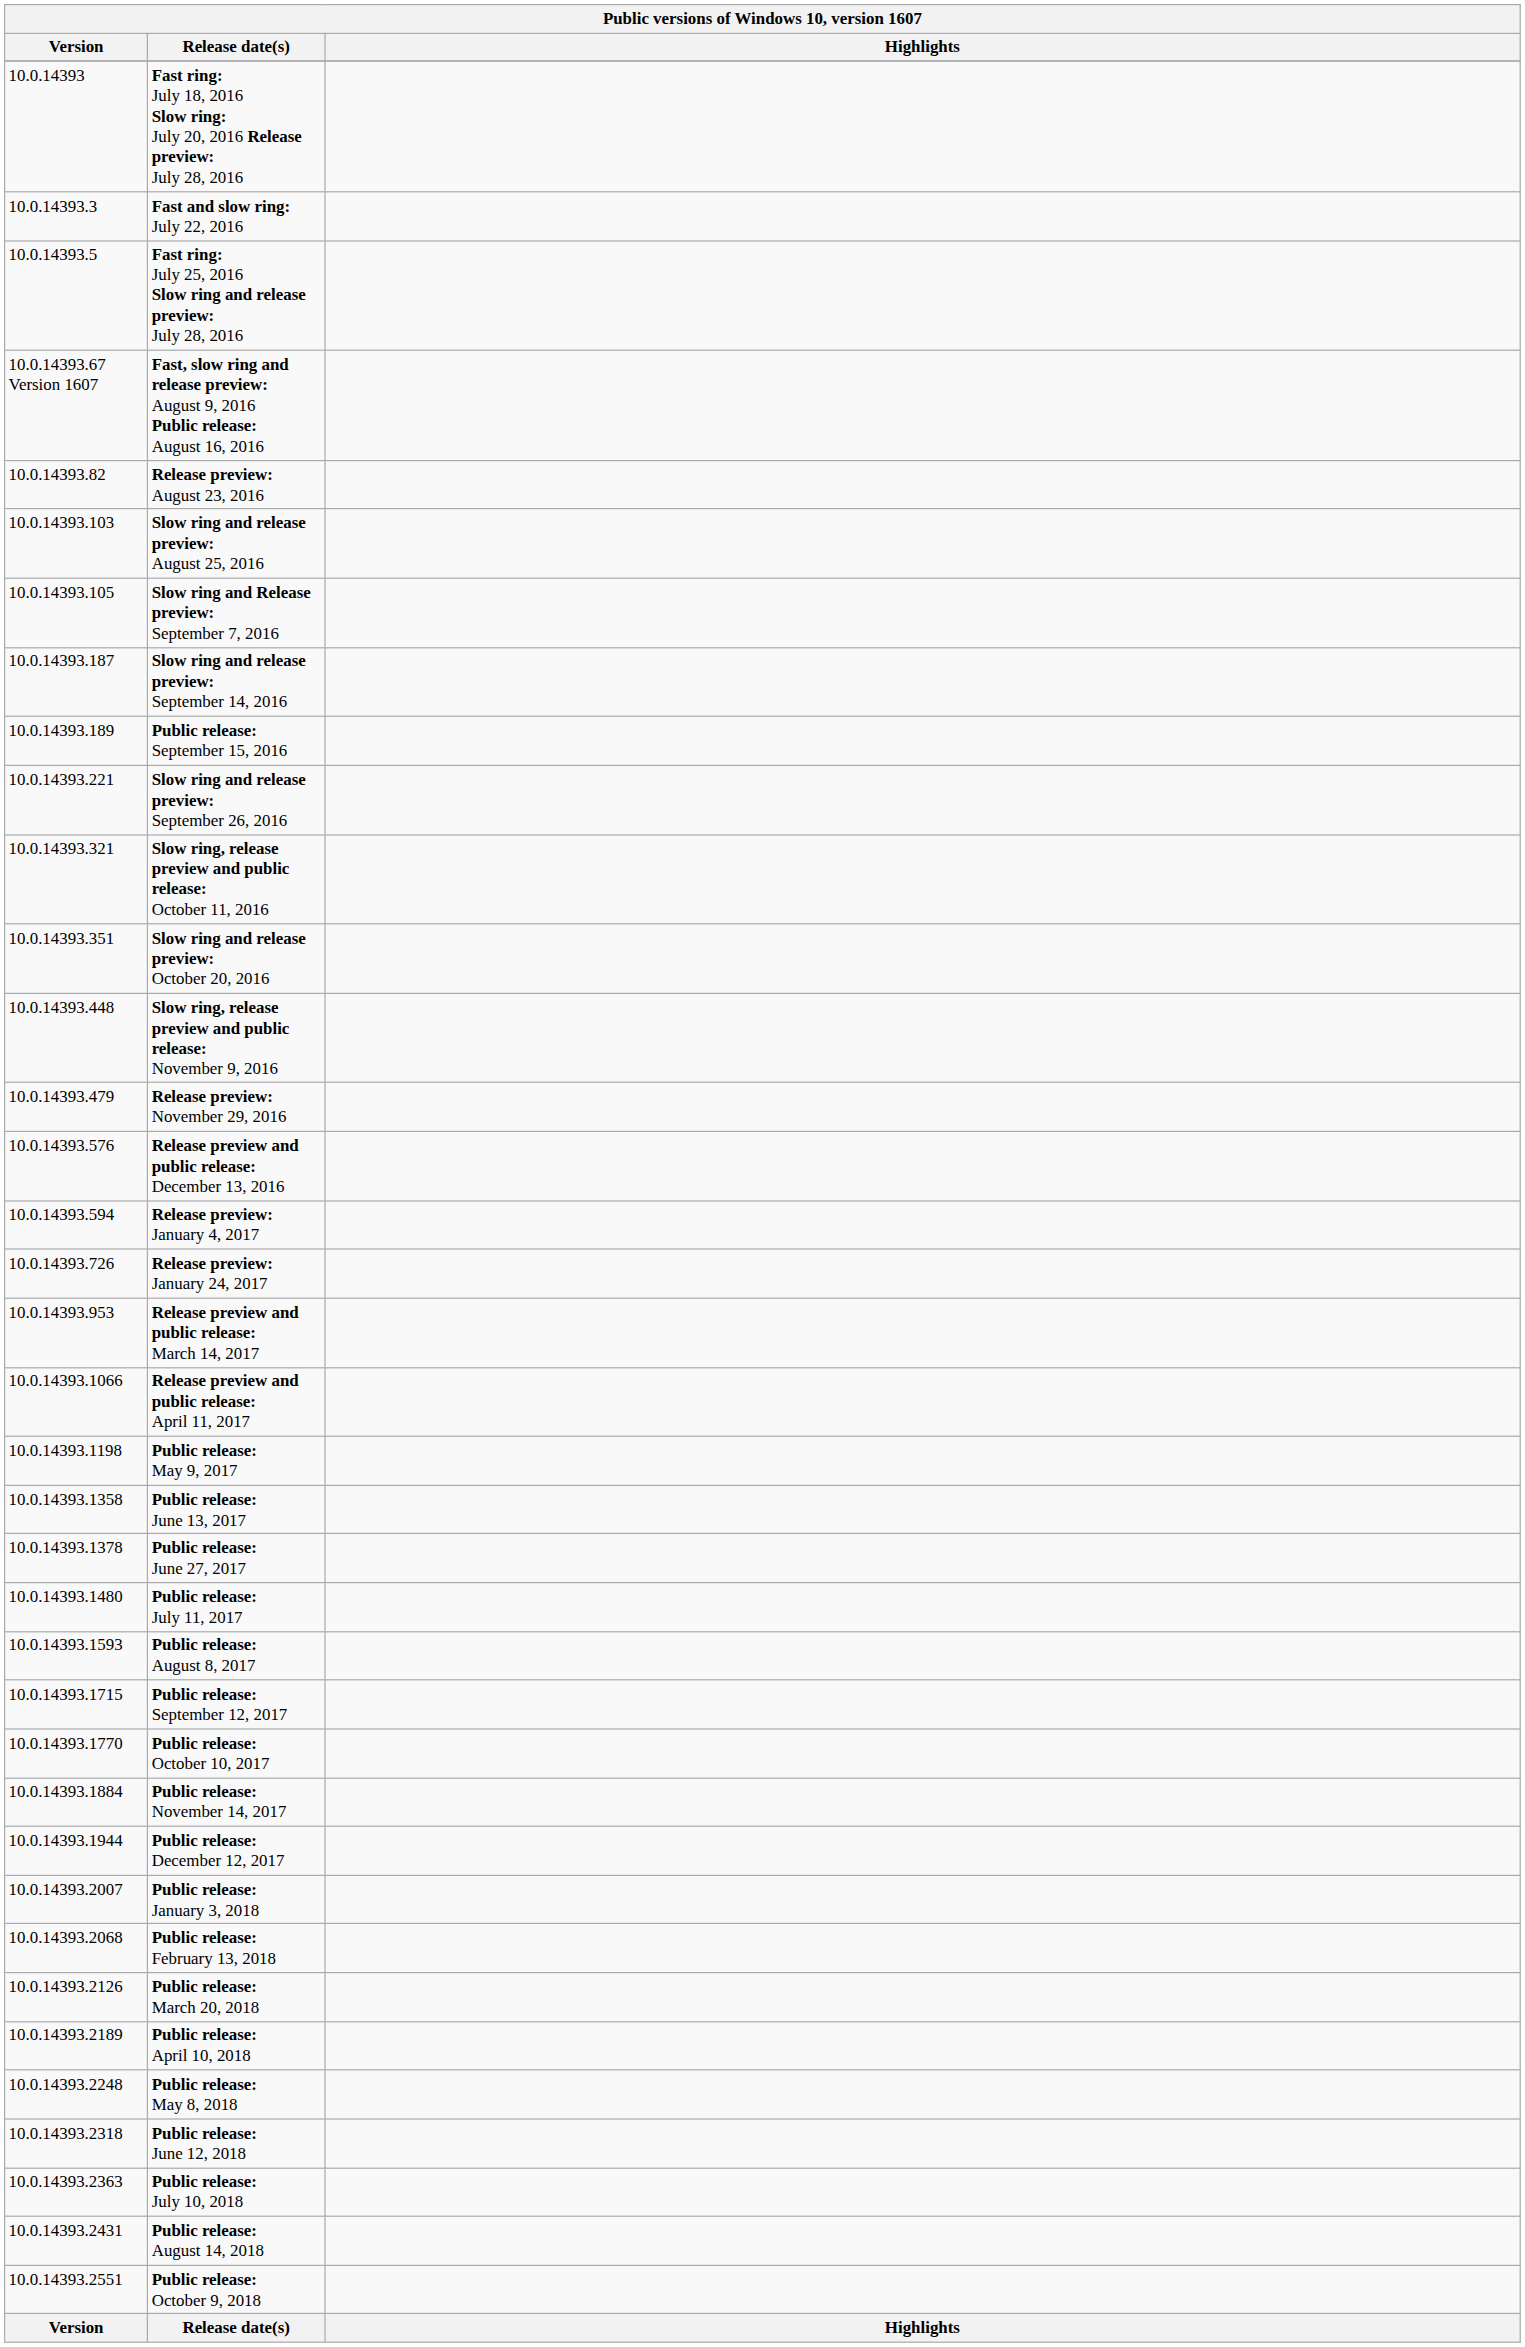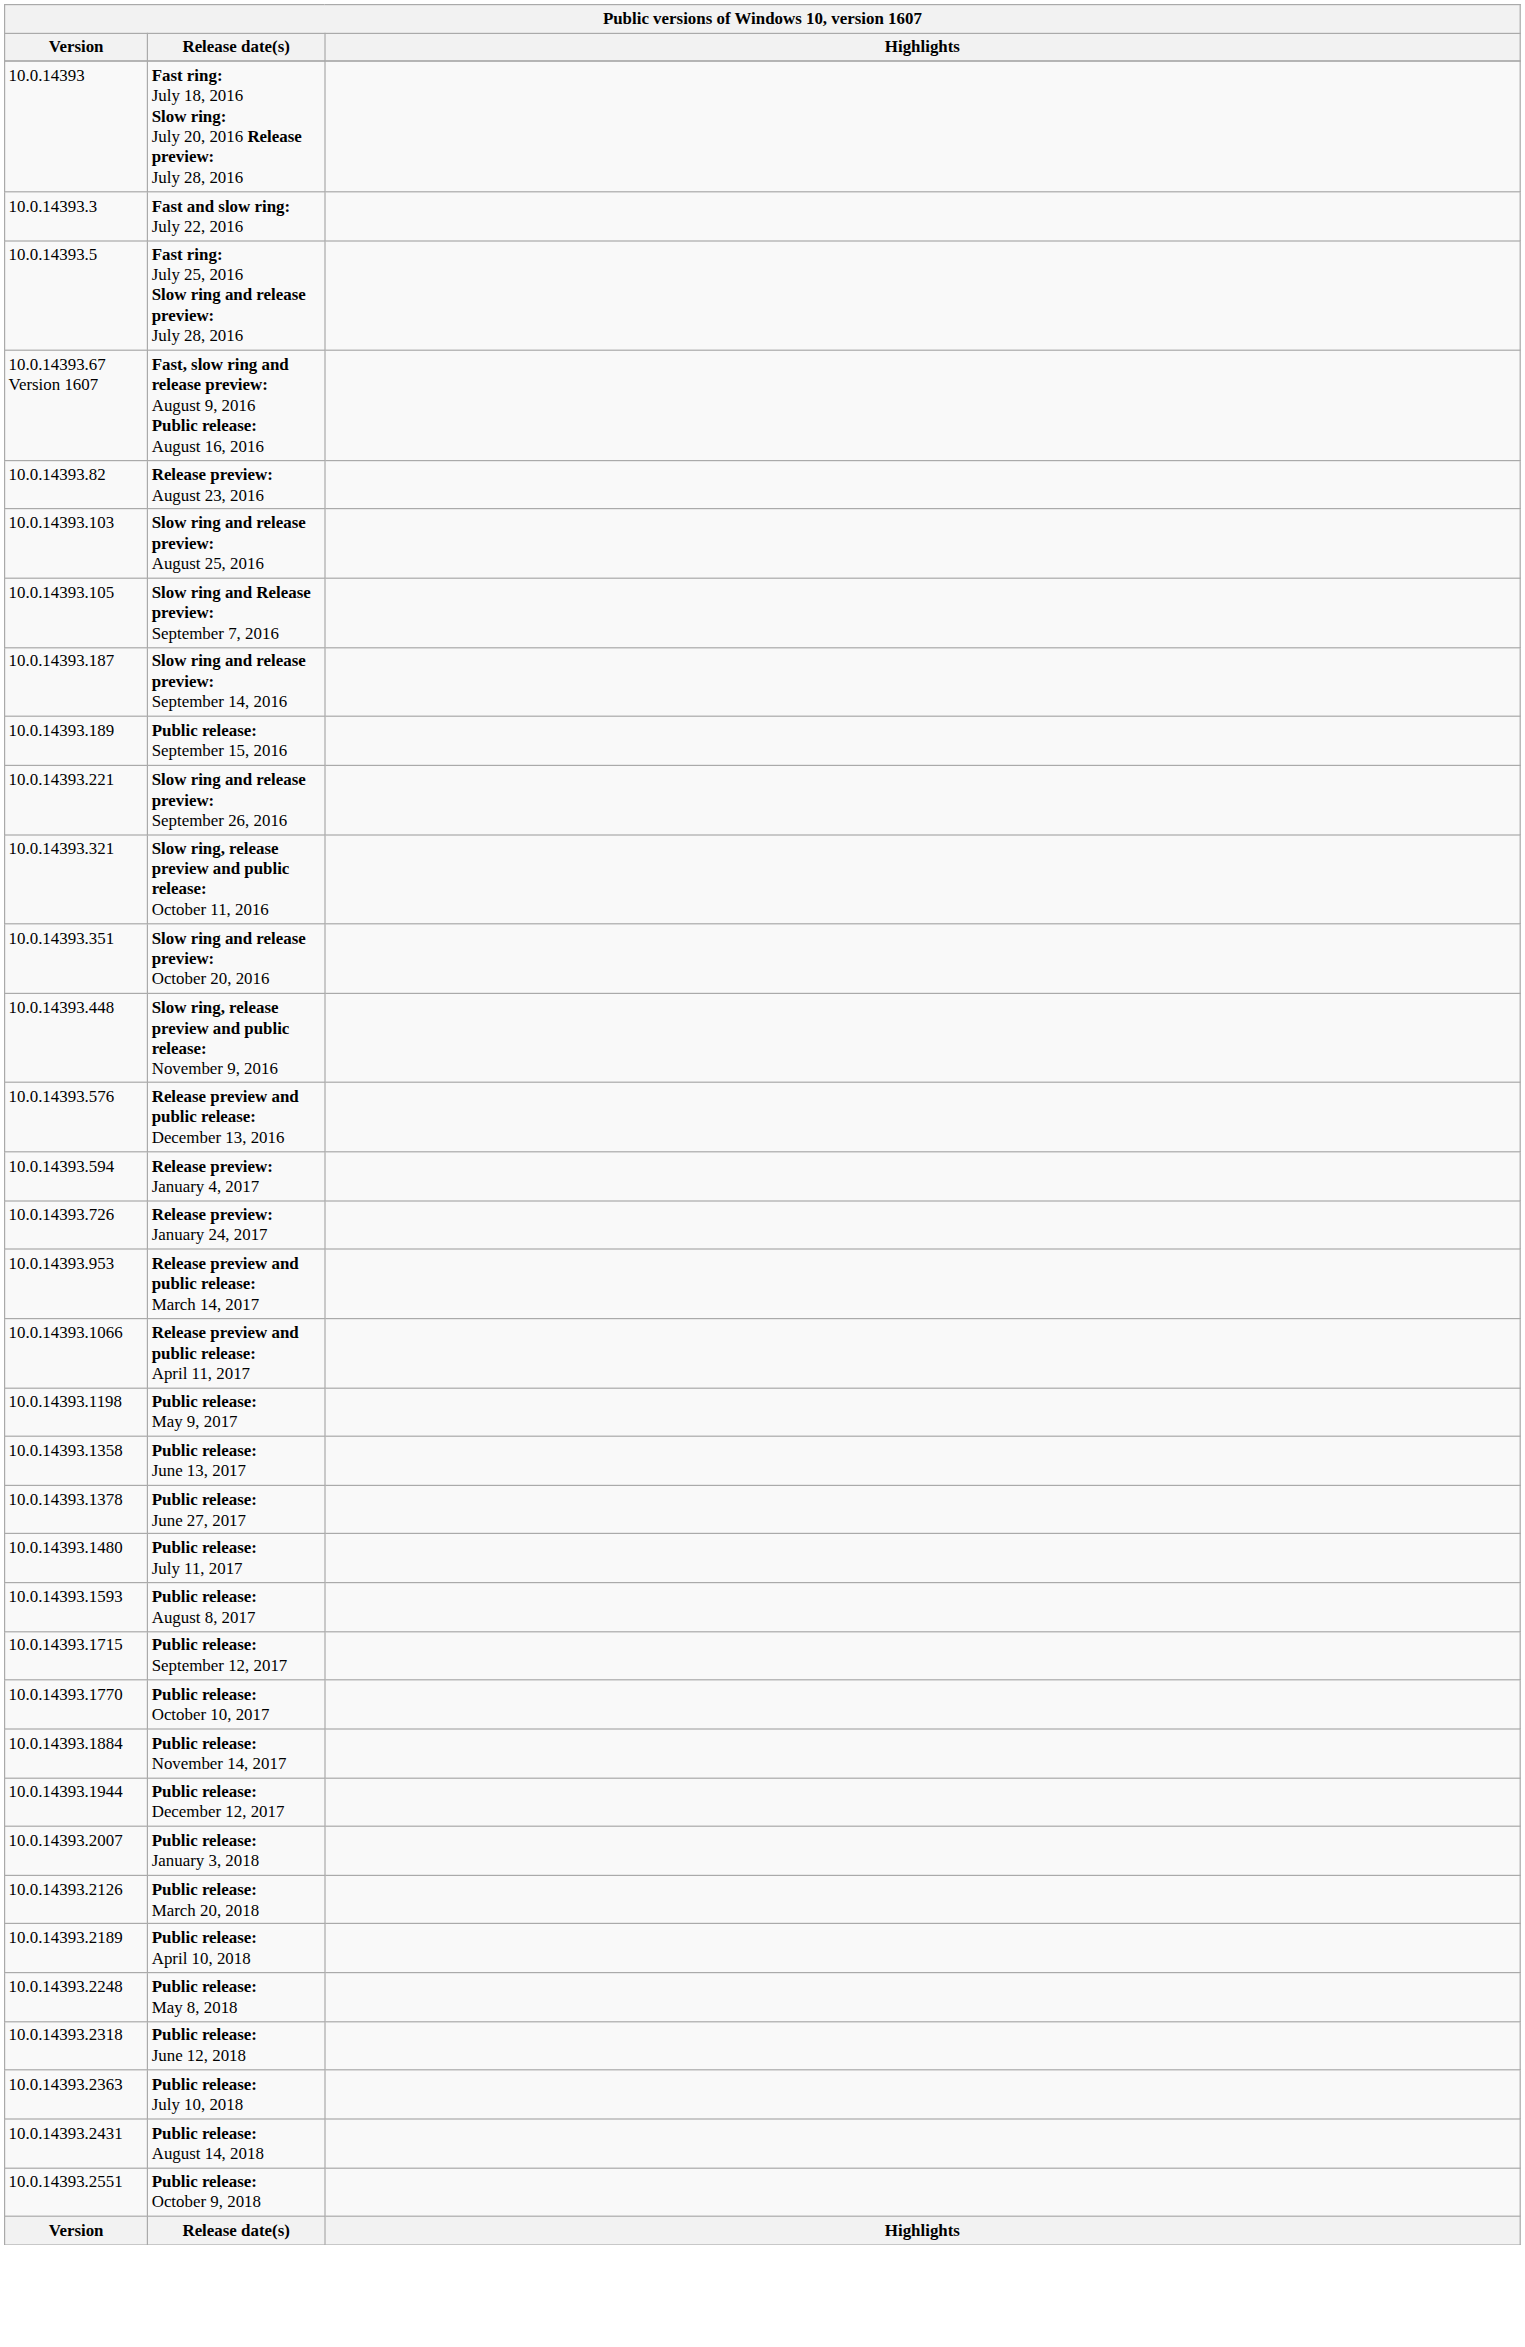- row: (219, 1107)
- row: (214, 1948)
